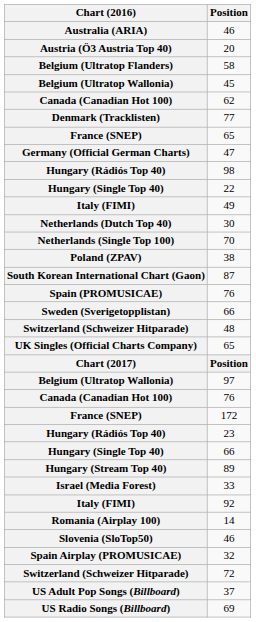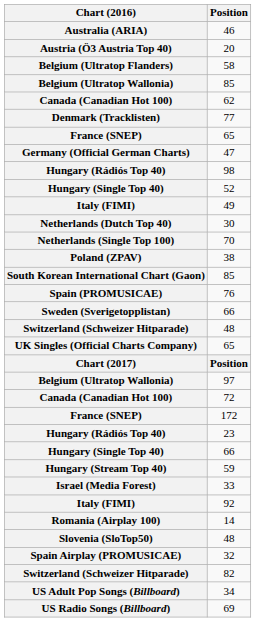(229, 83) 45 -> (229, 83) 85
(229, 188) 22 -> (229, 188) 52
(229, 275) 87 -> (229, 275) 85
(229, 398) 76 -> (229, 398) 72
(229, 468) 89 -> (229, 468) 59
(229, 538) 46 -> (229, 538) 48
(229, 573) 72 -> (229, 573) 82
(229, 591) 37 -> (229, 591) 34
